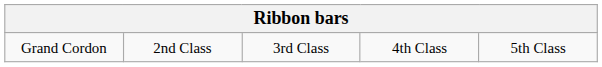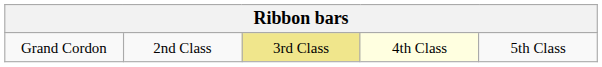(301, 48) no background -> (301, 48) khaki background
(420, 48) no background -> (420, 48) lightyellow background
